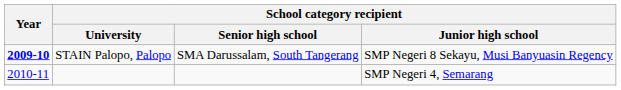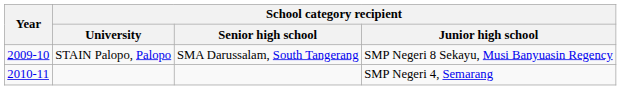(28, 54) bold -> (28, 54) normal
